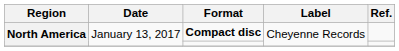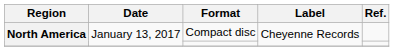(223, 31) bold -> (221, 31) normal
